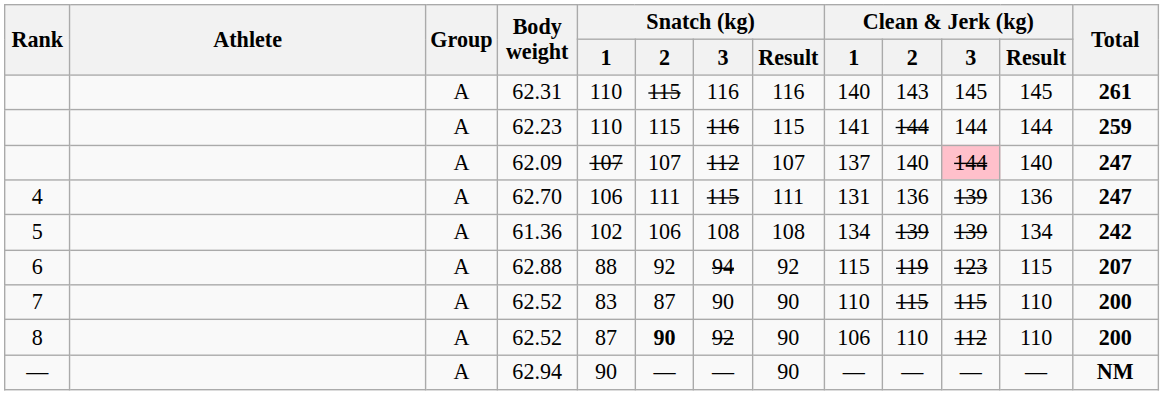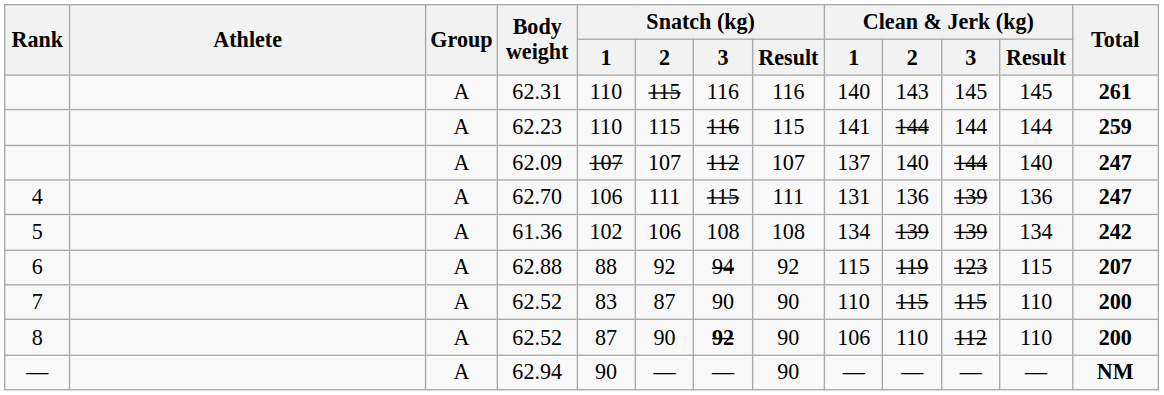(971, 162) pink background -> (971, 162) no background
(665, 337) bold -> (665, 337) normal
(723, 337) normal -> (723, 337) bold
